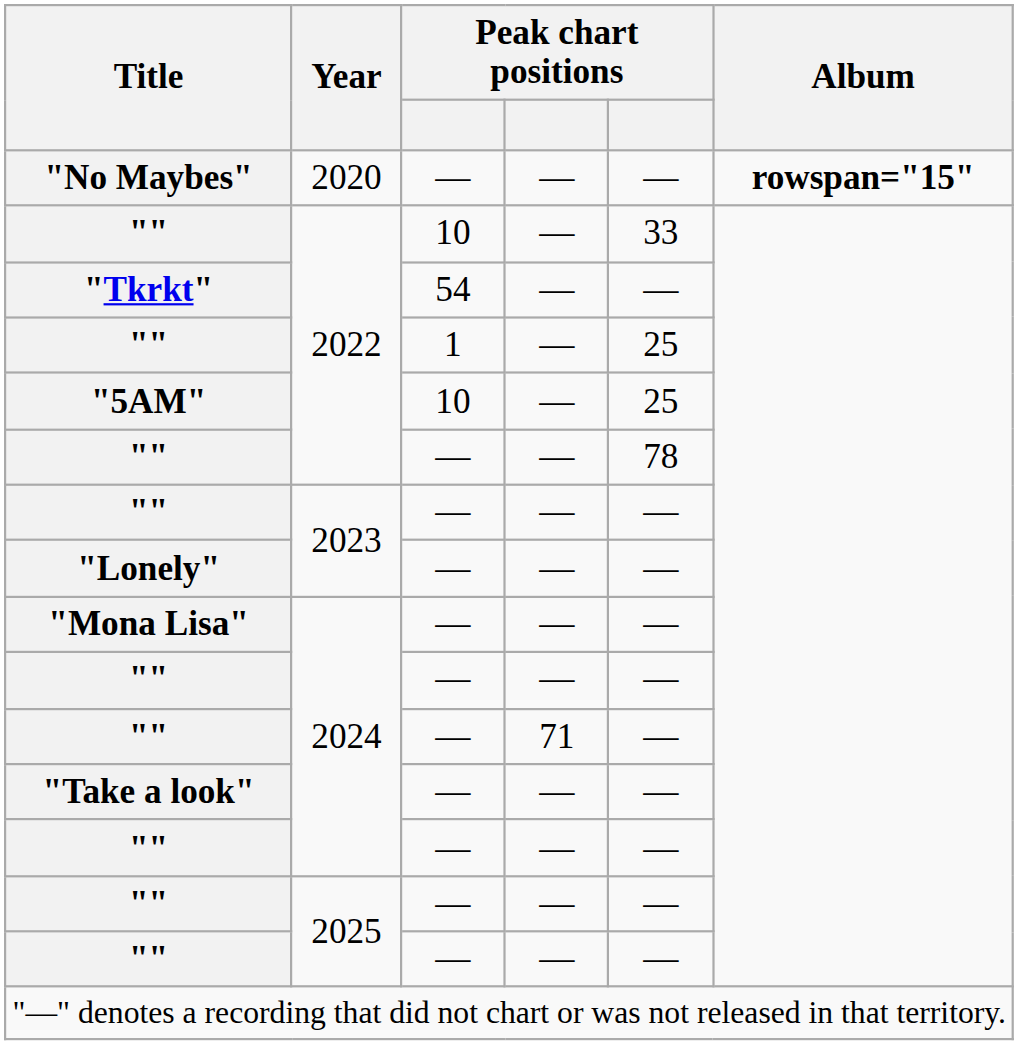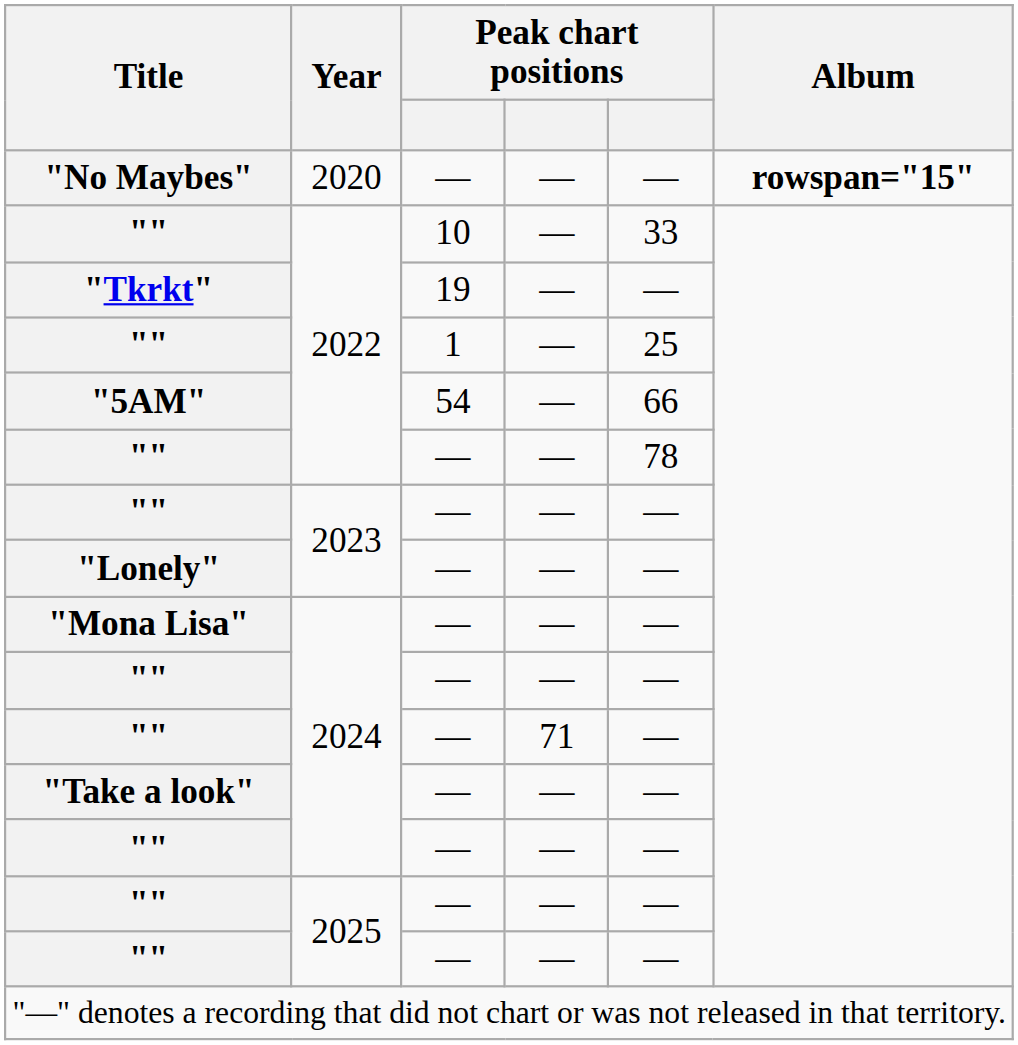(453, 288) 54 -> (453, 288) 19
(453, 400) 10 -> (453, 400) 54
(661, 400) 25 -> (661, 400) 66
